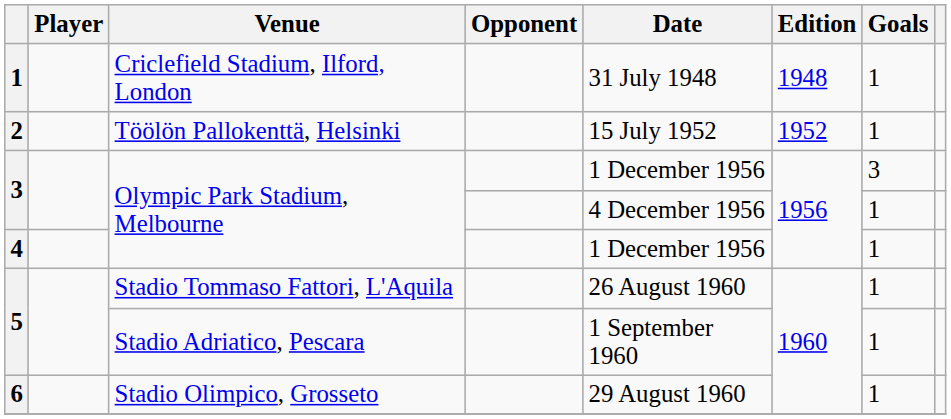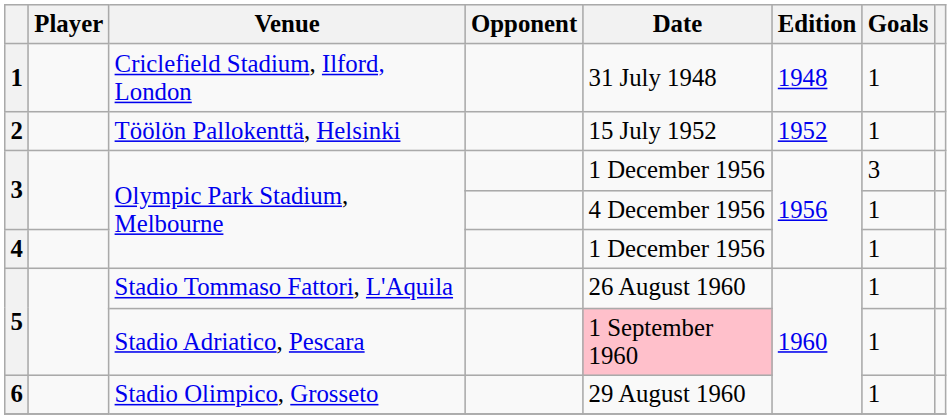(651, 341) no background -> (651, 341) pink background
